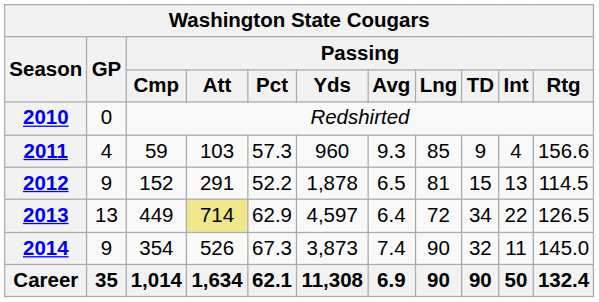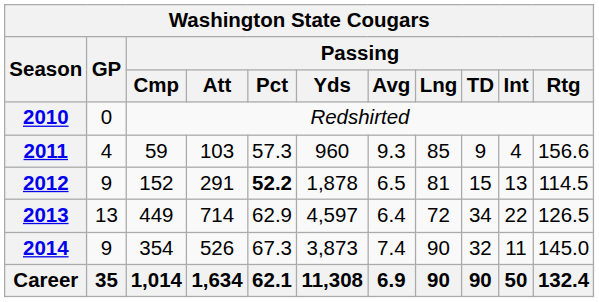(272, 183) normal -> (272, 183) bold
(217, 215) khaki background -> (217, 215) no background
